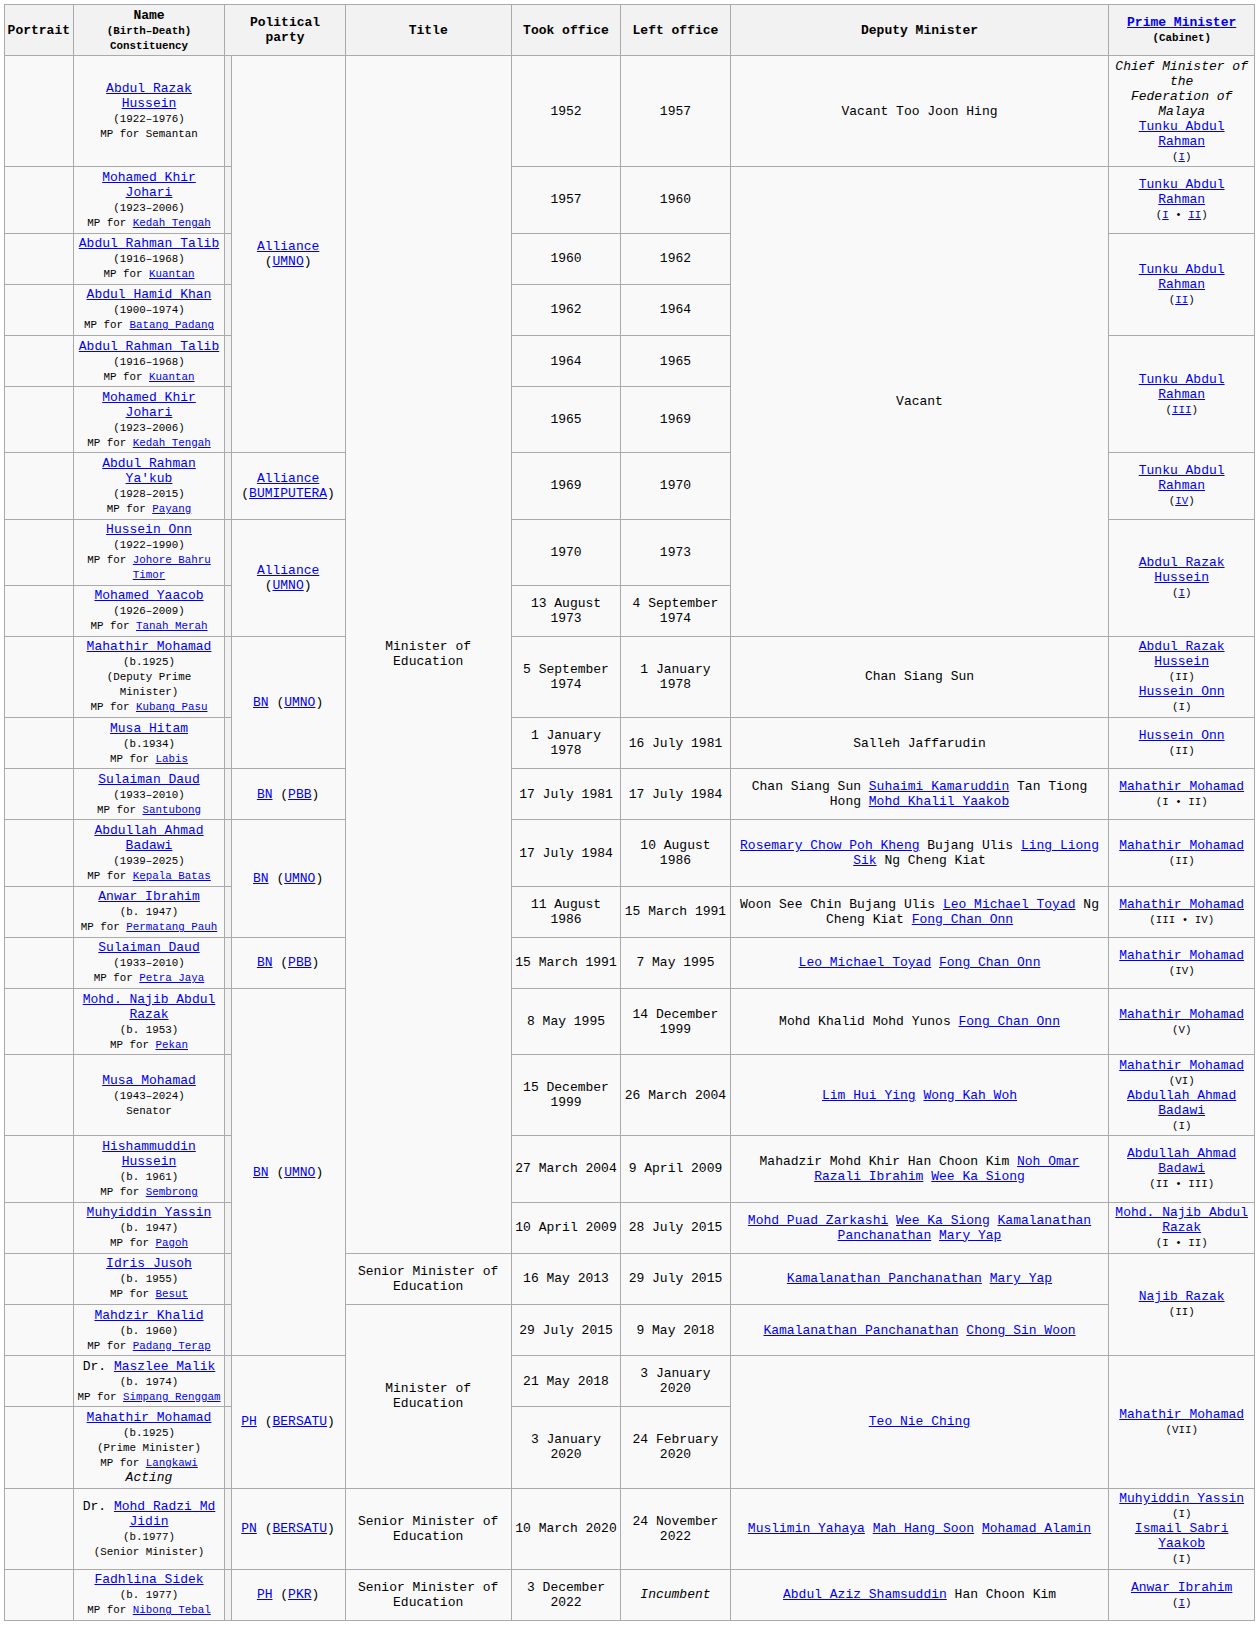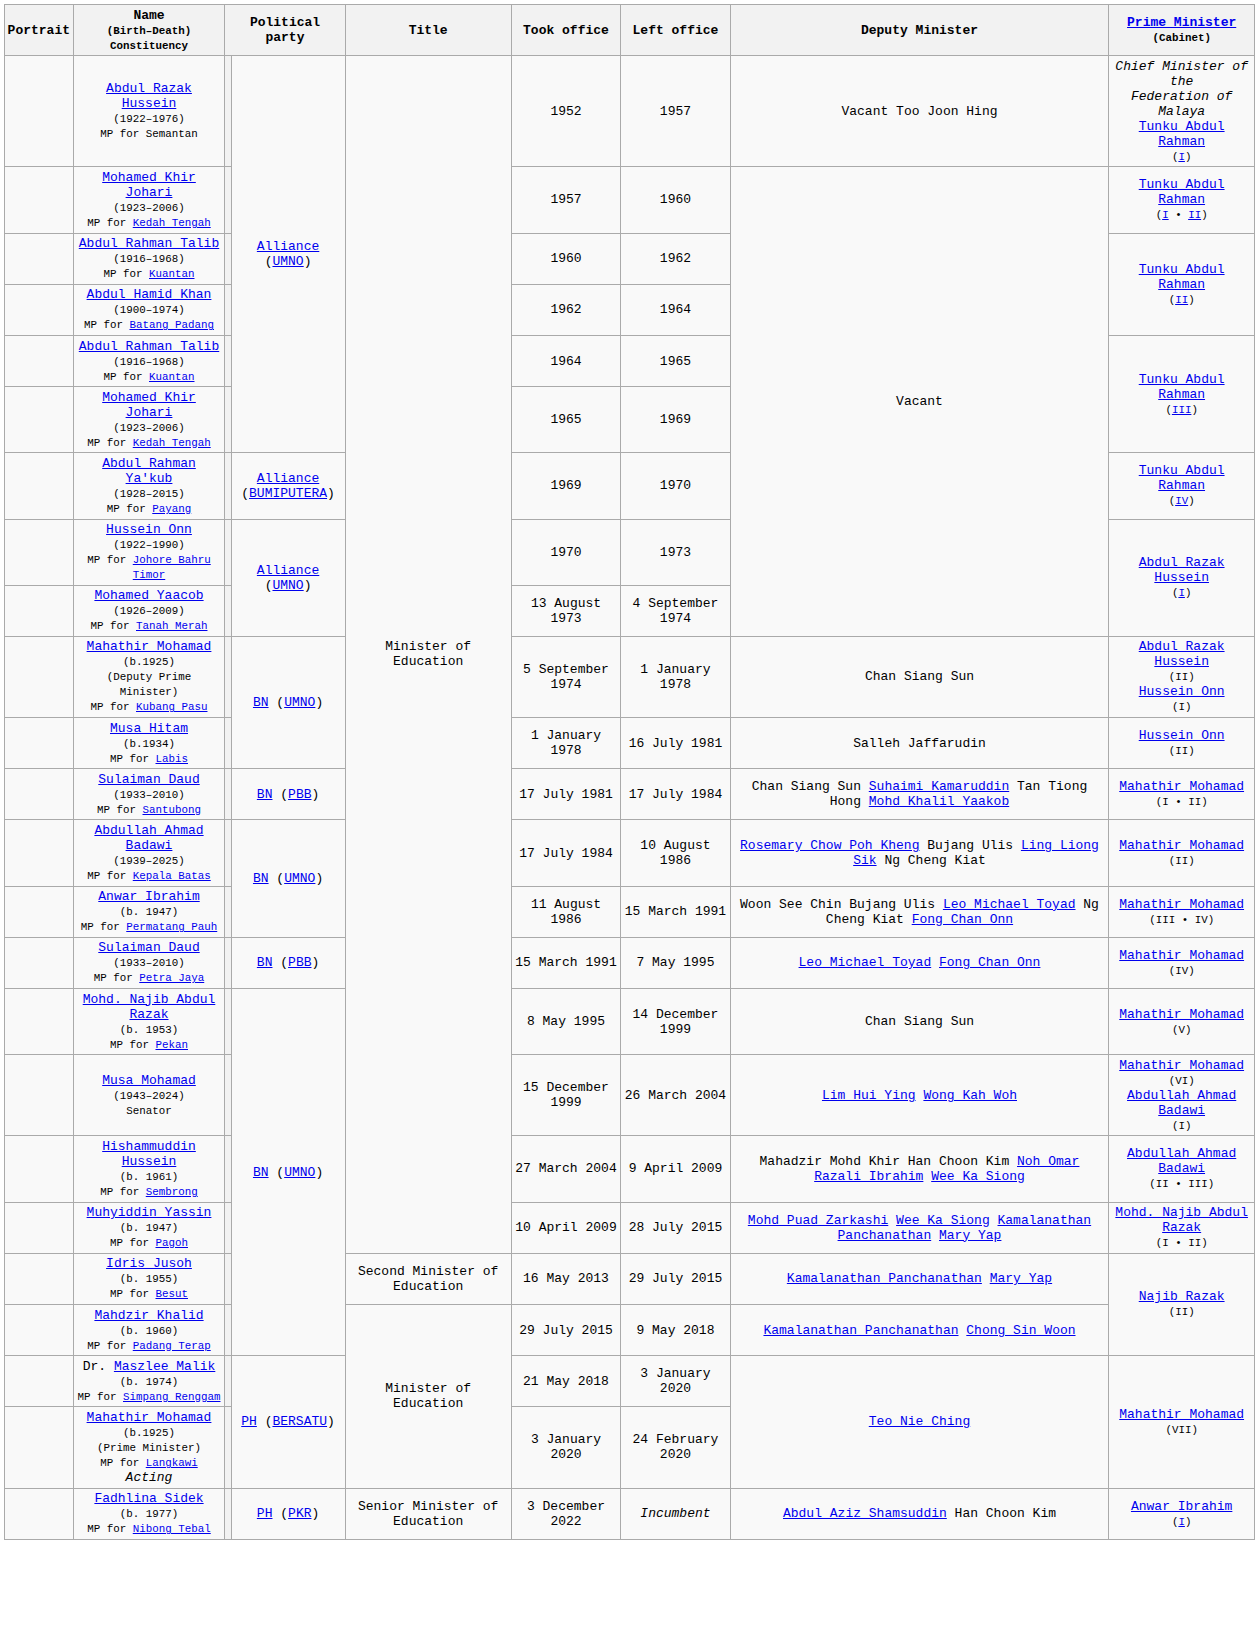(920, 1022) Mohd Khalid Mohd Yunos Fong Chan Onn -> (919, 1022) Chan Siang Sun
(428, 1279) Senior Minister of Education -> (428, 1279) Second Minister of Education
- row: (149, 1528)
